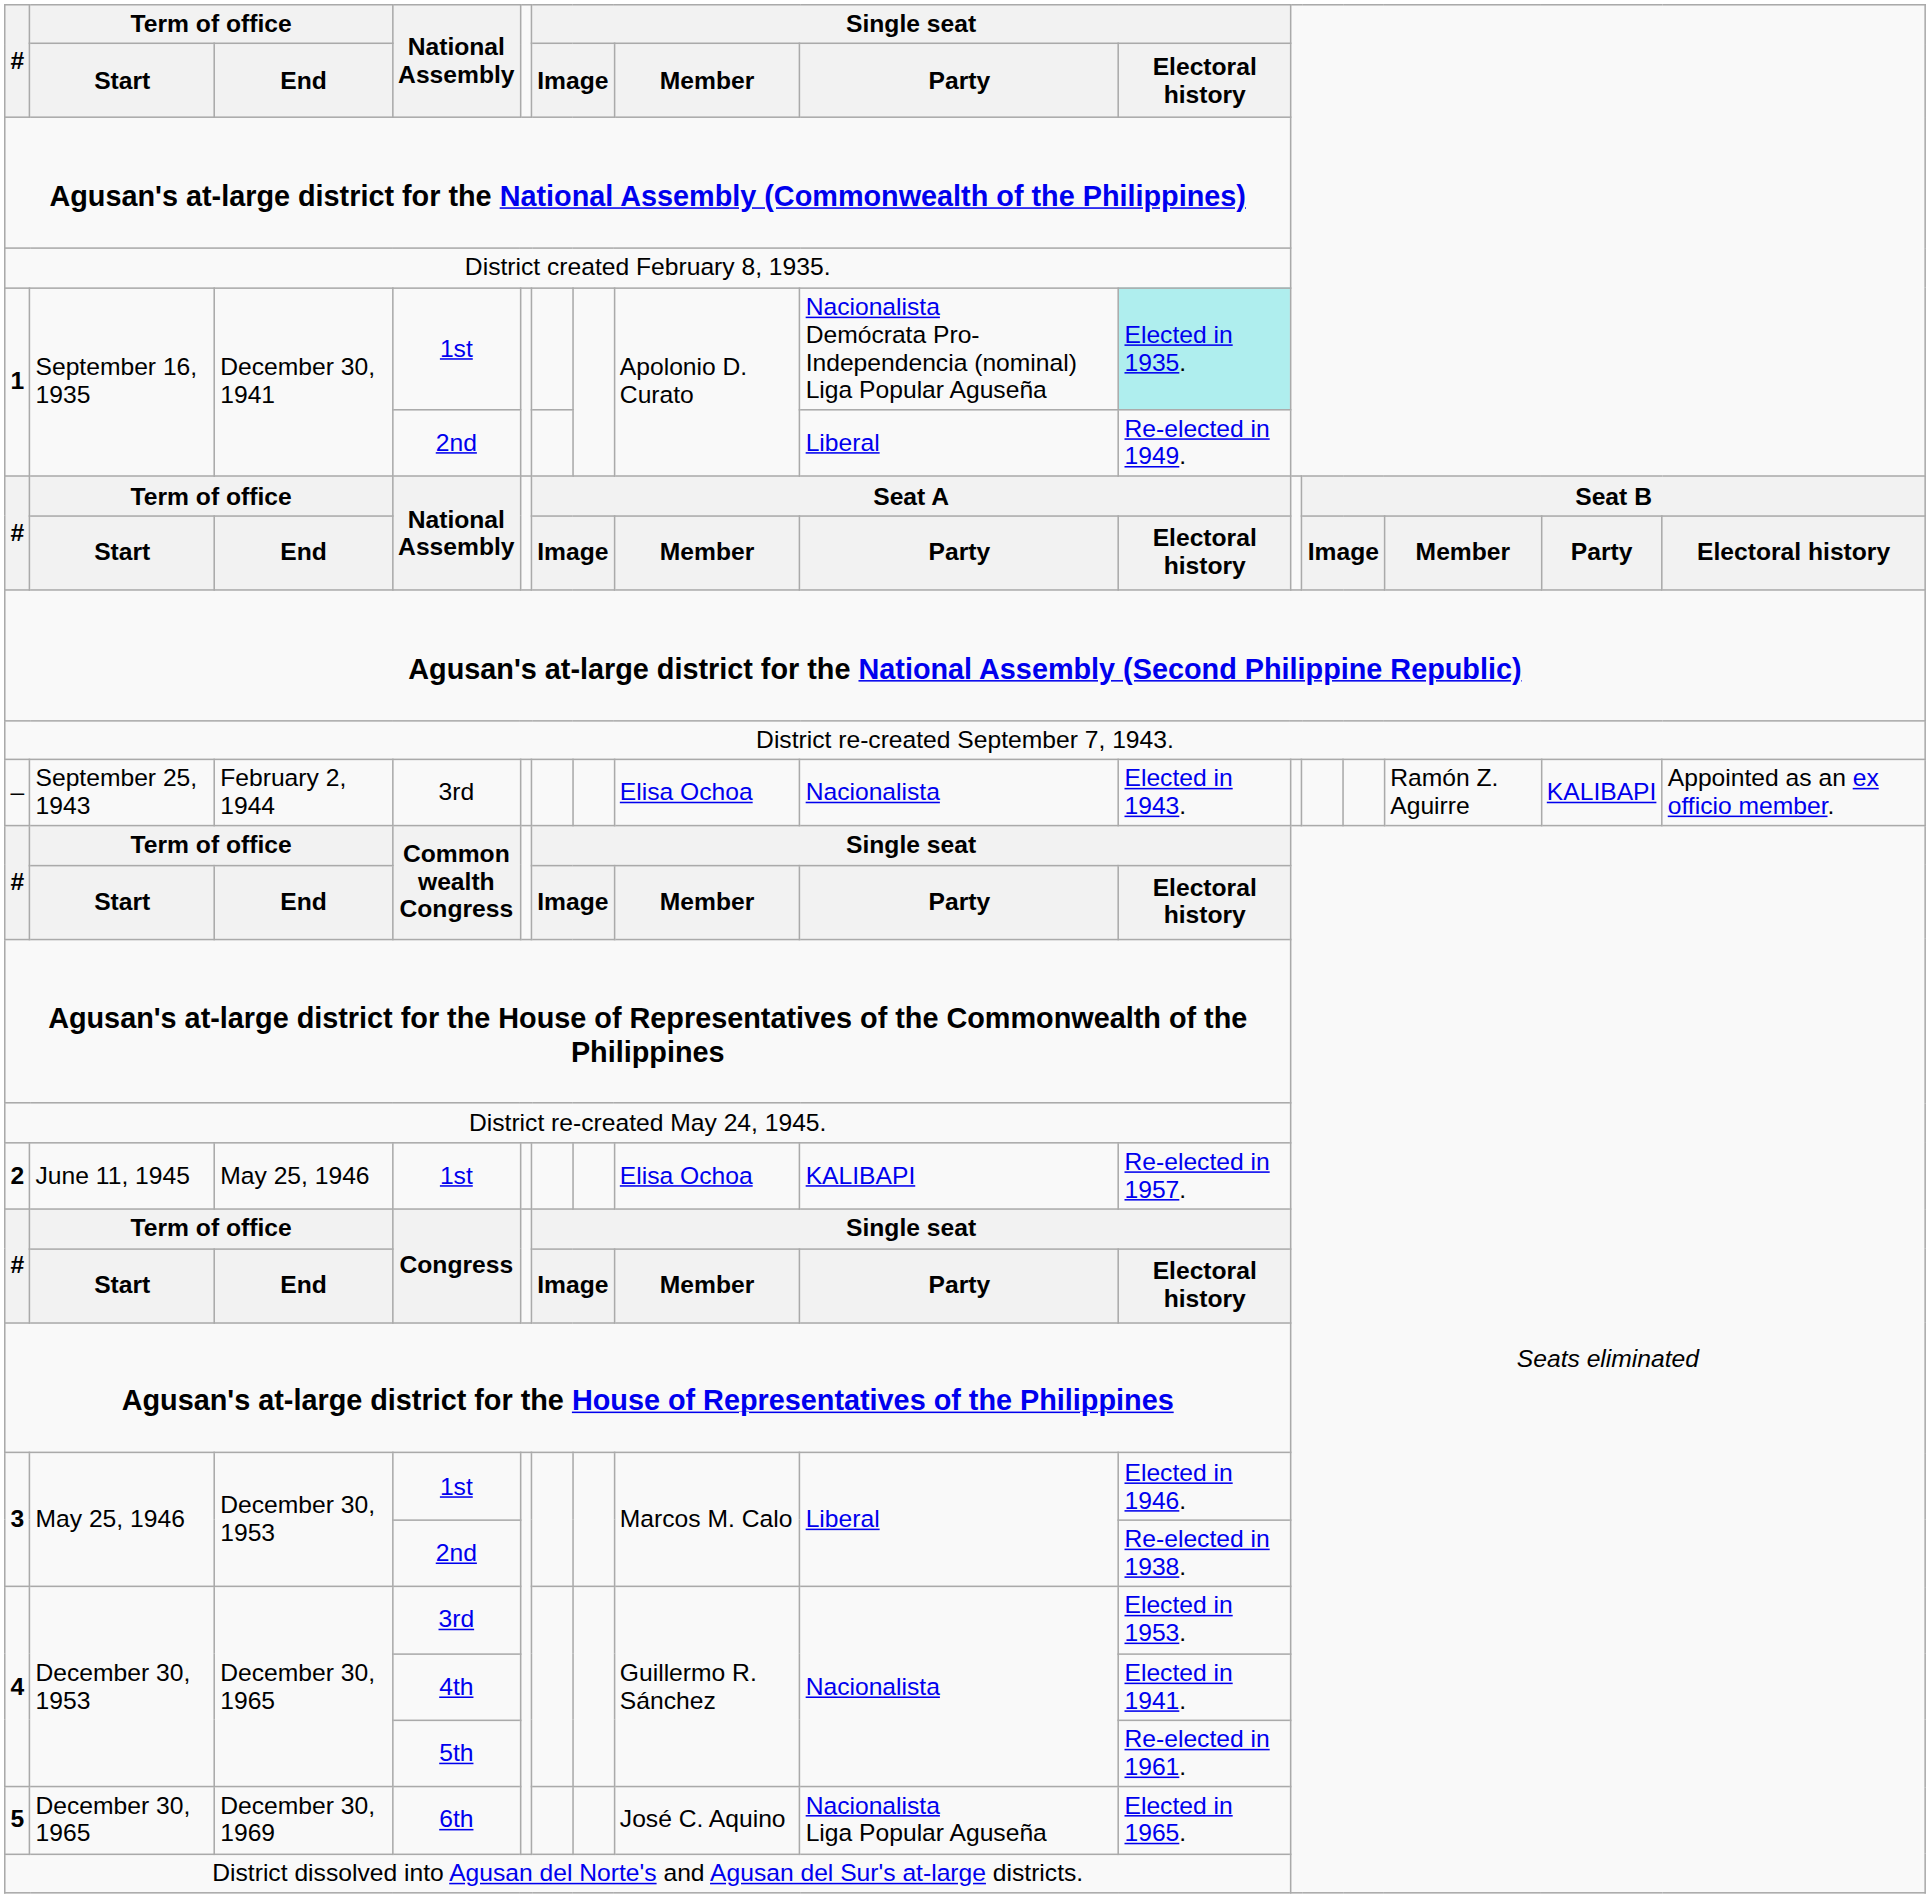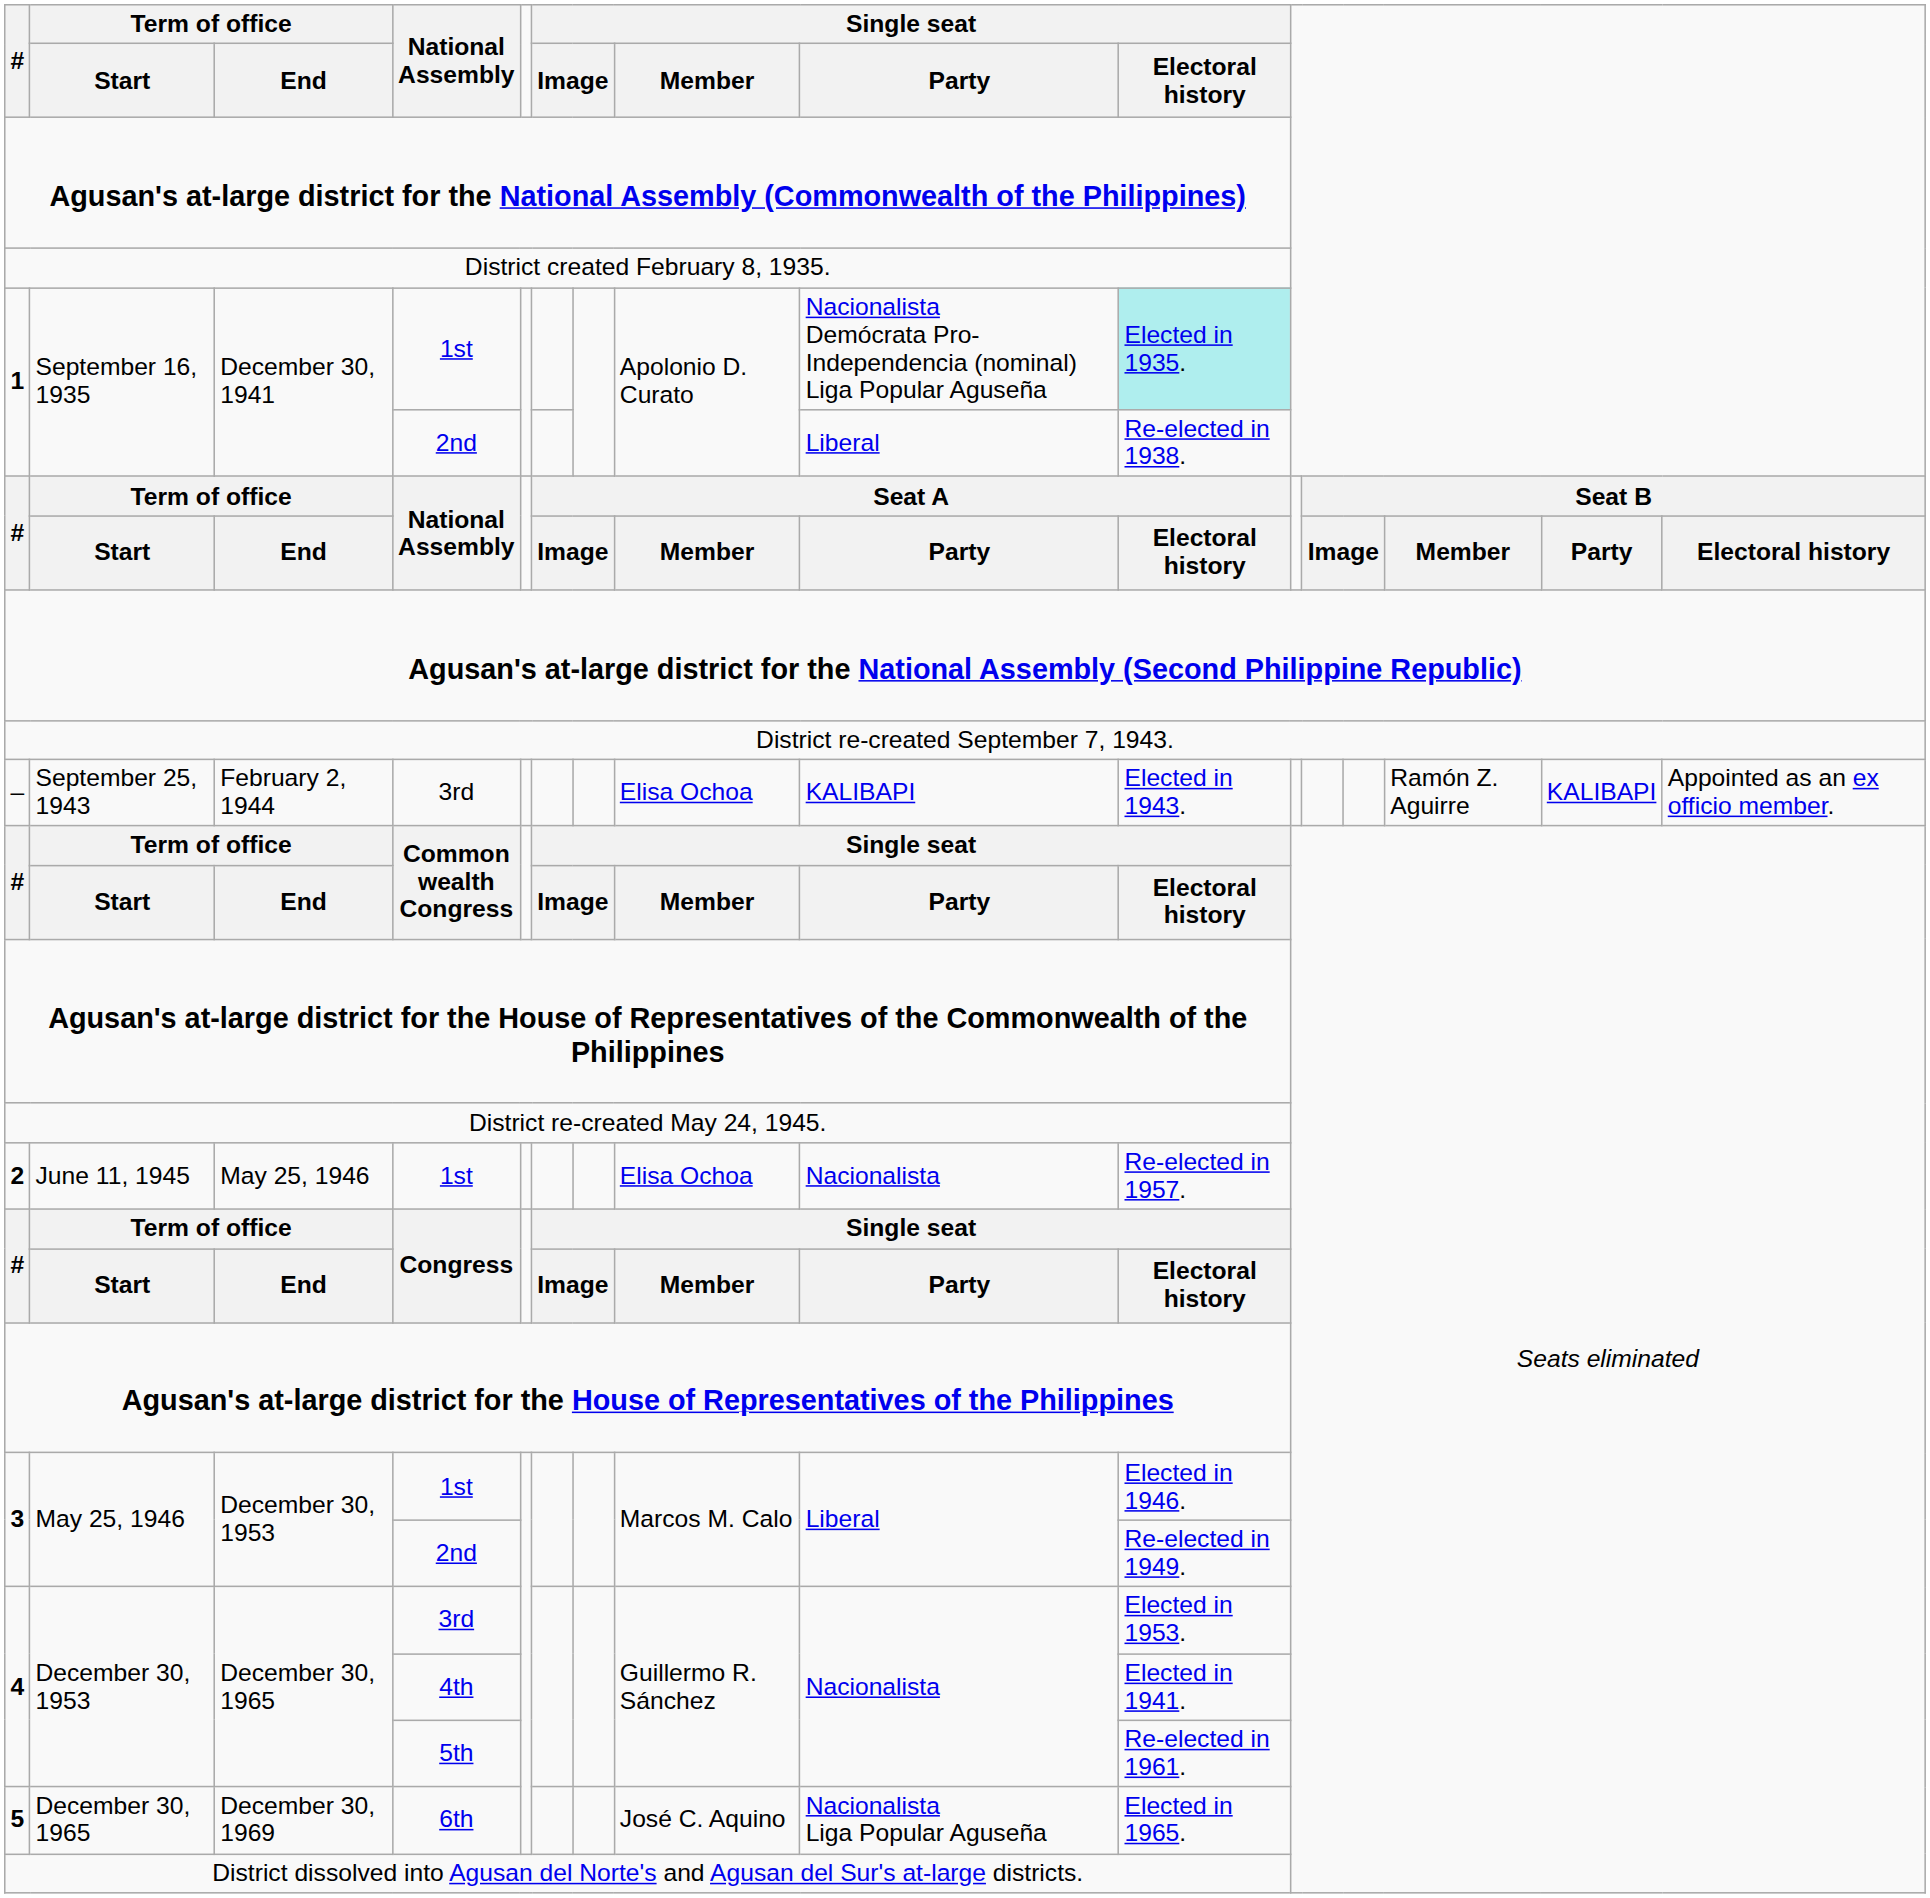(1197, 442) Re-elected in 1949. -> (1197, 442) Re-elected in 1938.
(873, 792) Nacionalista -> (860, 792) KALIBAPI
(860, 1175) KALIBAPI -> (873, 1175) Nacionalista
(1197, 1552) Re-elected in 1938. -> (1197, 1552) Re-elected in 1949.
